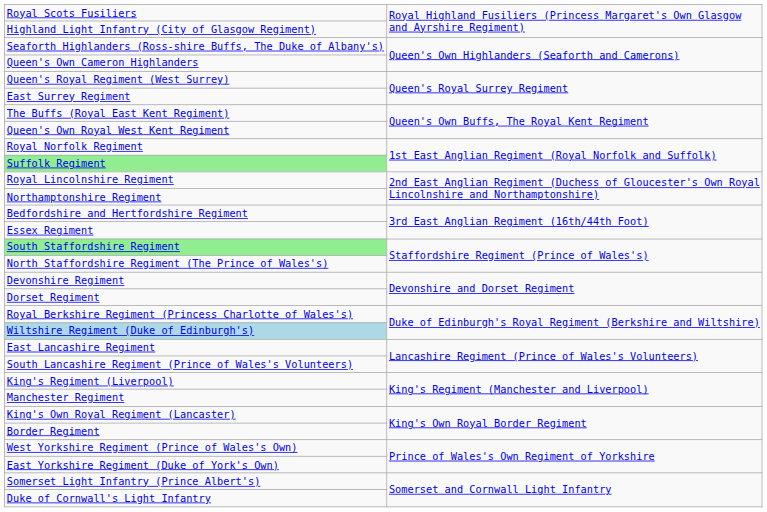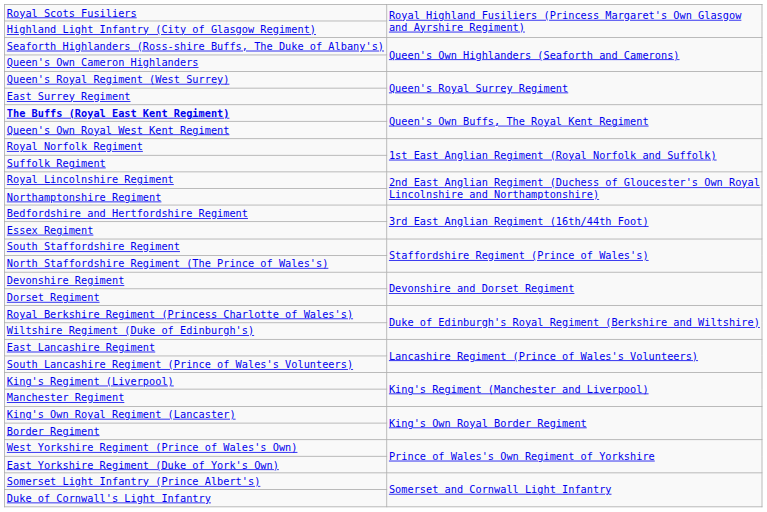(118, 113) normal -> (118, 113) bold
(56, 163) lightgreen background -> (56, 163) no background
(93, 247) lightgreen background -> (93, 247) no background
(131, 331) lightblue background -> (131, 331) no background
